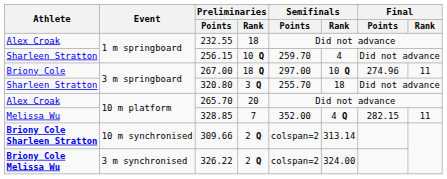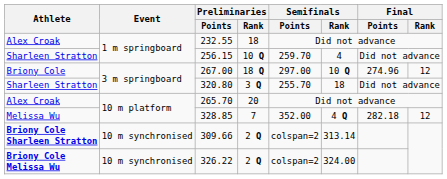(425, 70) 11 -> (425, 70) 12
(383, 115) 282.15 -> (383, 115) 282.18
(425, 115) 11 -> (425, 115) 12
(145, 161) 3 m synchronised -> (147, 161) 10 m synchronised
